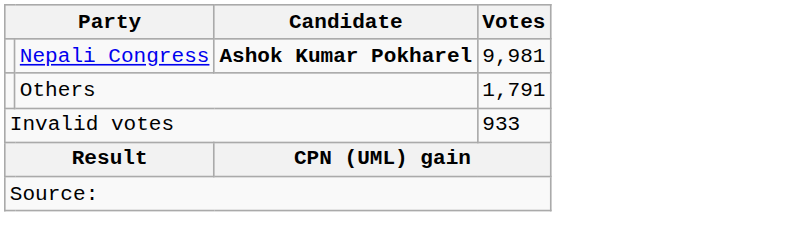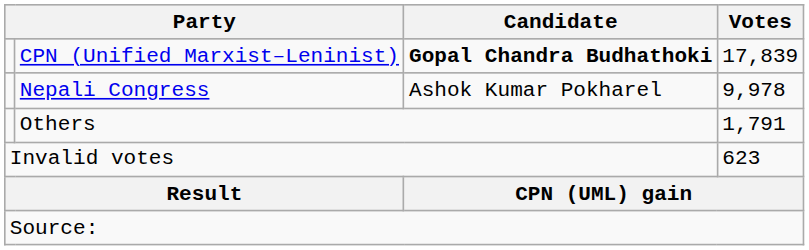+ row: (209, 56)
(346, 56) bold -> (535, 91) normal
(514, 56) 9,981 -> (754, 91) 9,978
(501, 125) 933 -> (741, 159) 623
